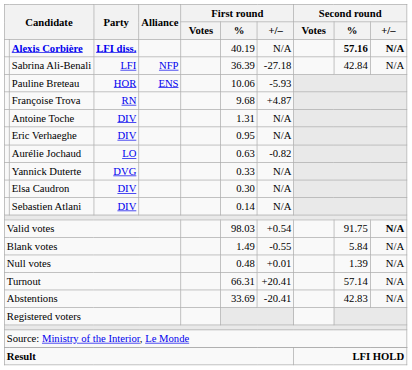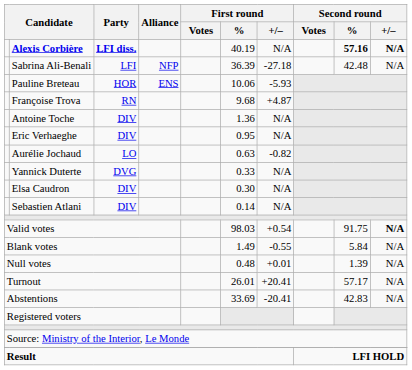(356, 66) 42.84 -> (356, 66) 42.48
(246, 118) 1.31 -> (246, 118) 1.36
(243, 281) 66.31 -> (243, 281) 26.01
(356, 281) 57.14 -> (356, 281) 57.17
